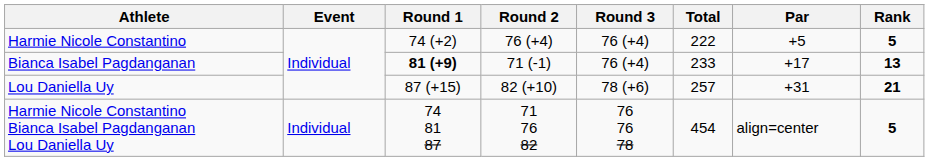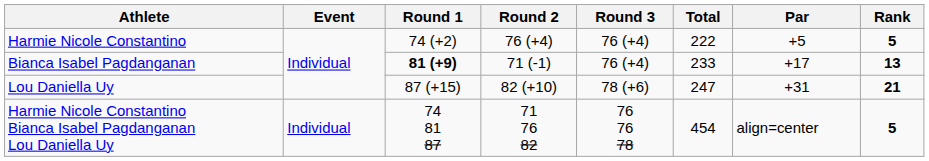(703, 88) 257 -> (703, 88) 247
